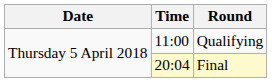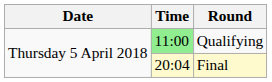(172, 41) no background -> (172, 41) lightgreen background
